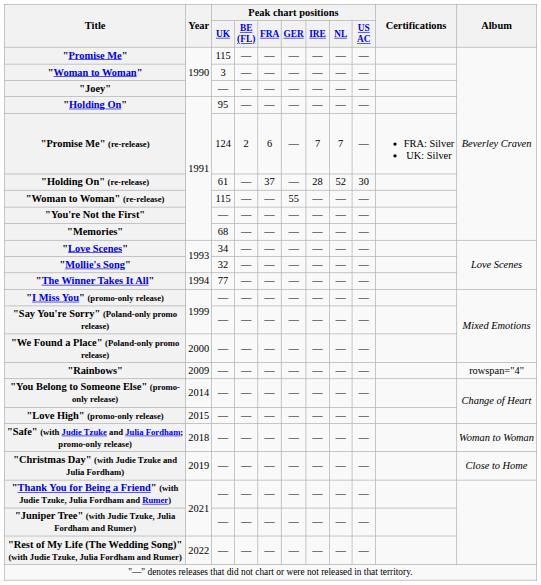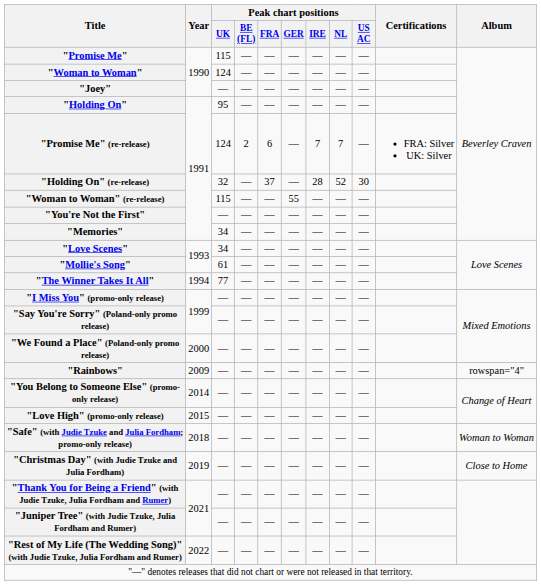(223, 72) 3 -> (223, 72) 124
(223, 182) 61 -> (223, 182) 32
(223, 231) 68 -> (223, 231) 34
(223, 264) 32 -> (223, 264) 61
